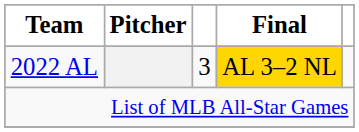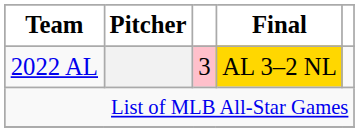(204, 66) no background -> (204, 66) pink background
